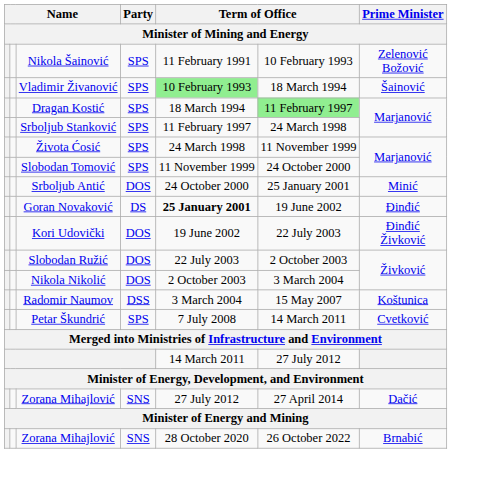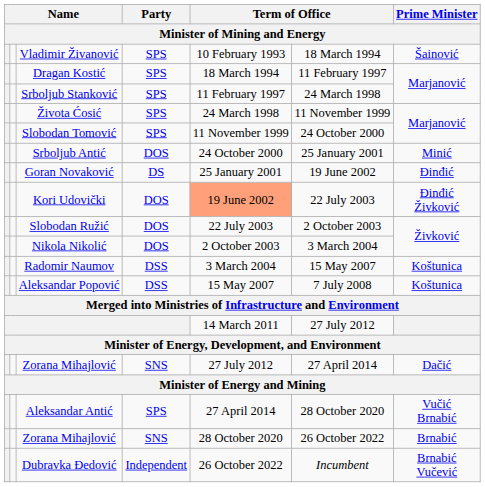- row: (68, 61)
(207, 87) lightgreen background -> (241, 53) no background
(308, 107) lightgreen background -> (342, 73) no background
(207, 206) bold -> (241, 172) normal
(207, 233) no background -> (241, 199) lightsalmon background
+ row: (69, 285)
- row: (68, 319)
+ row: (69, 411)
+ row: (69, 465)
